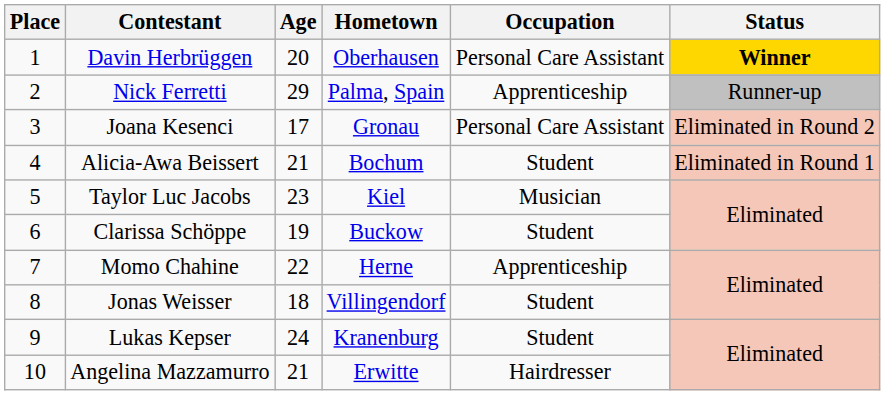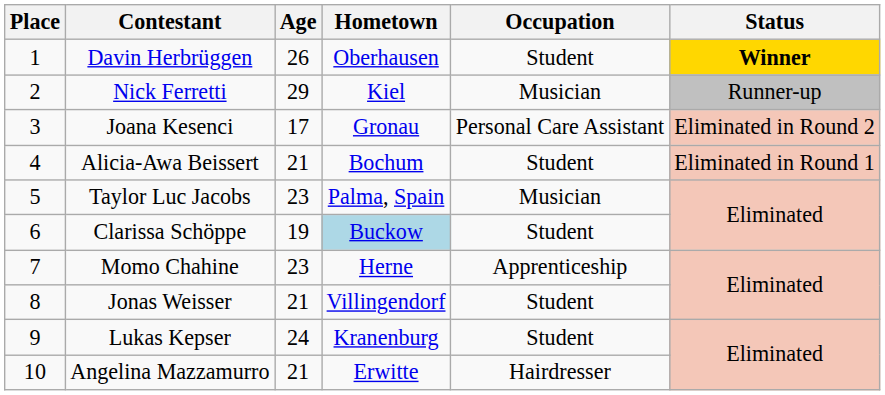(298, 57) 20 -> (298, 57) 26
(560, 57) Personal Care Assistant -> (560, 57) Student
(386, 92) Palma, Spain -> (386, 92) Kiel
(560, 92) Apprenticeship -> (560, 92) Musician
(386, 197) Kiel -> (386, 197) Palma, Spain
(386, 232) no background -> (386, 232) lightblue background
(298, 267) 22 -> (298, 267) 23
(298, 302) 18 -> (298, 302) 21
